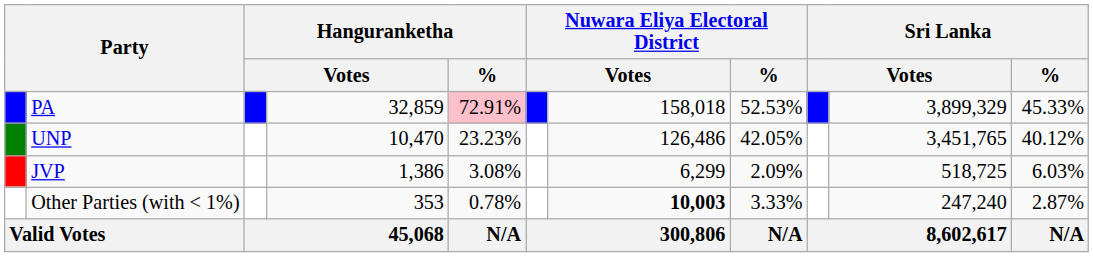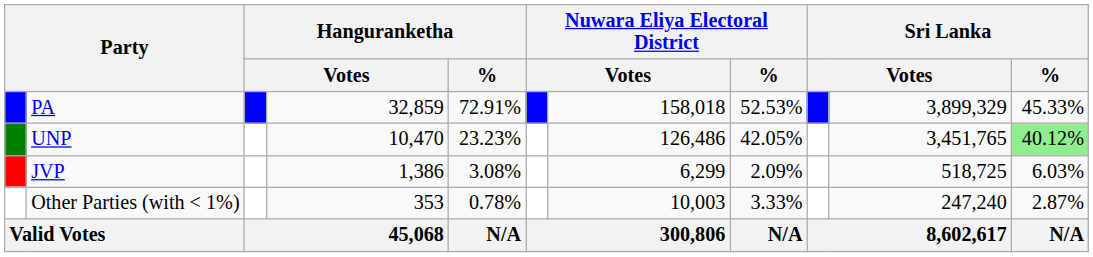(490, 107) pink background -> (490, 107) no background
(1053, 139) no background -> (1053, 139) lightgreen background
(698, 203) bold -> (698, 203) normal
